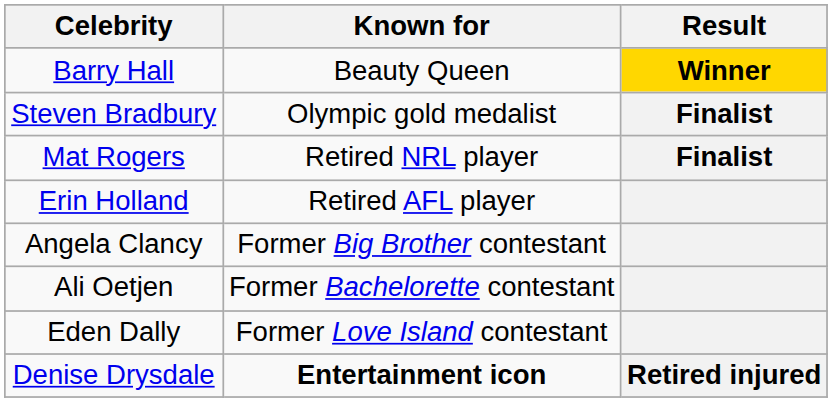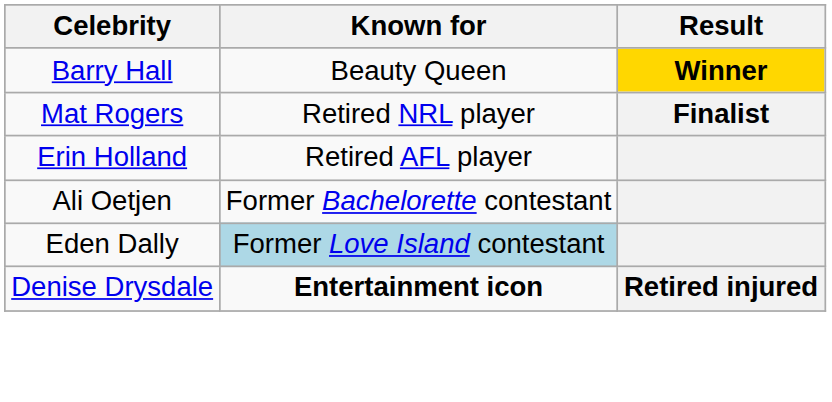- row: (114, 113)
- row: (114, 244)
(422, 331) no background -> (419, 244) lightblue background
